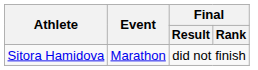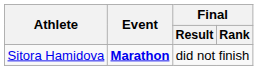(138, 55) normal -> (140, 55) bold
